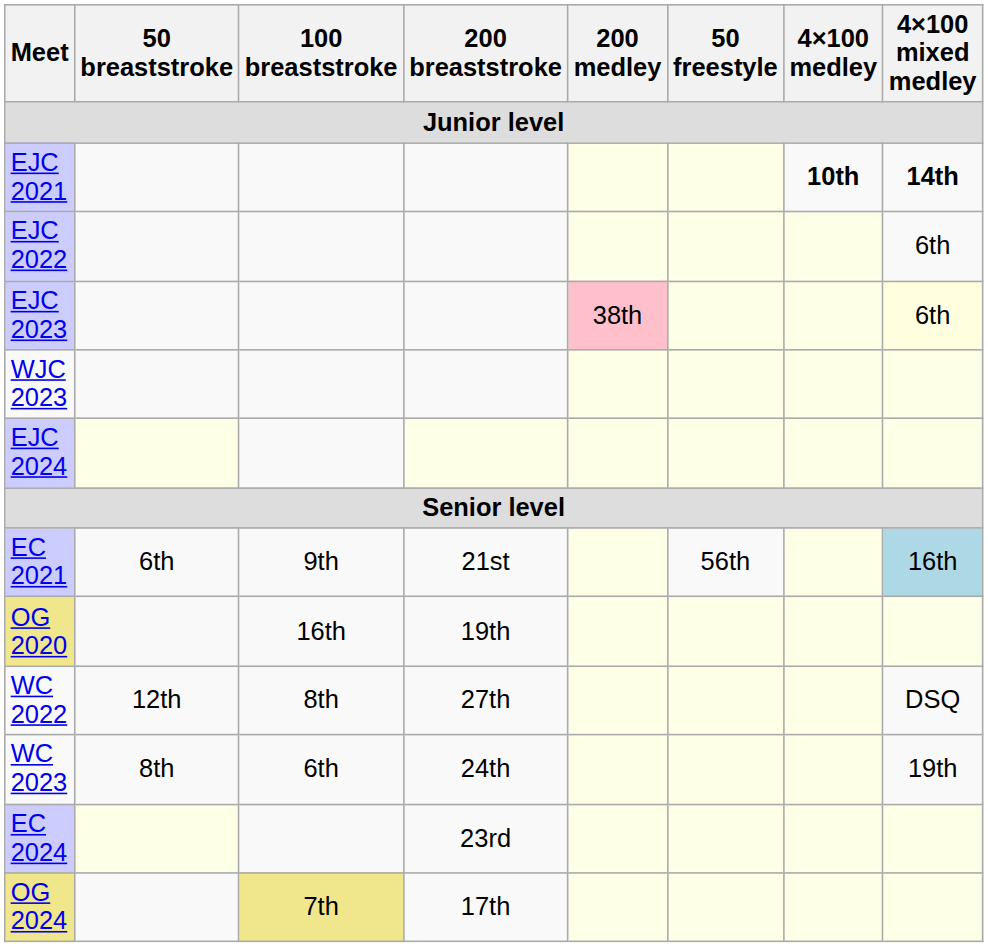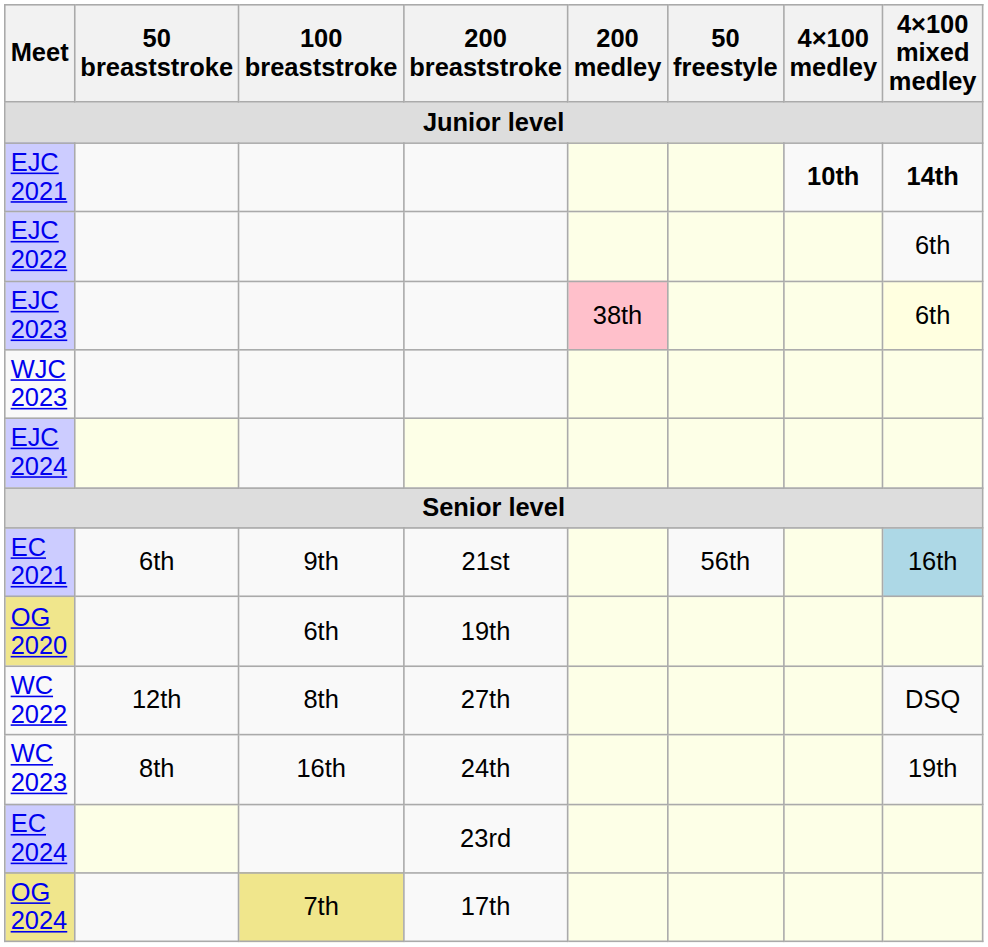(321, 631) 16th -> (321, 631) 6th
(321, 768) 6th -> (321, 768) 16th
